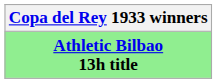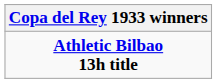(108, 54) lightgreen background -> (108, 54) no background
